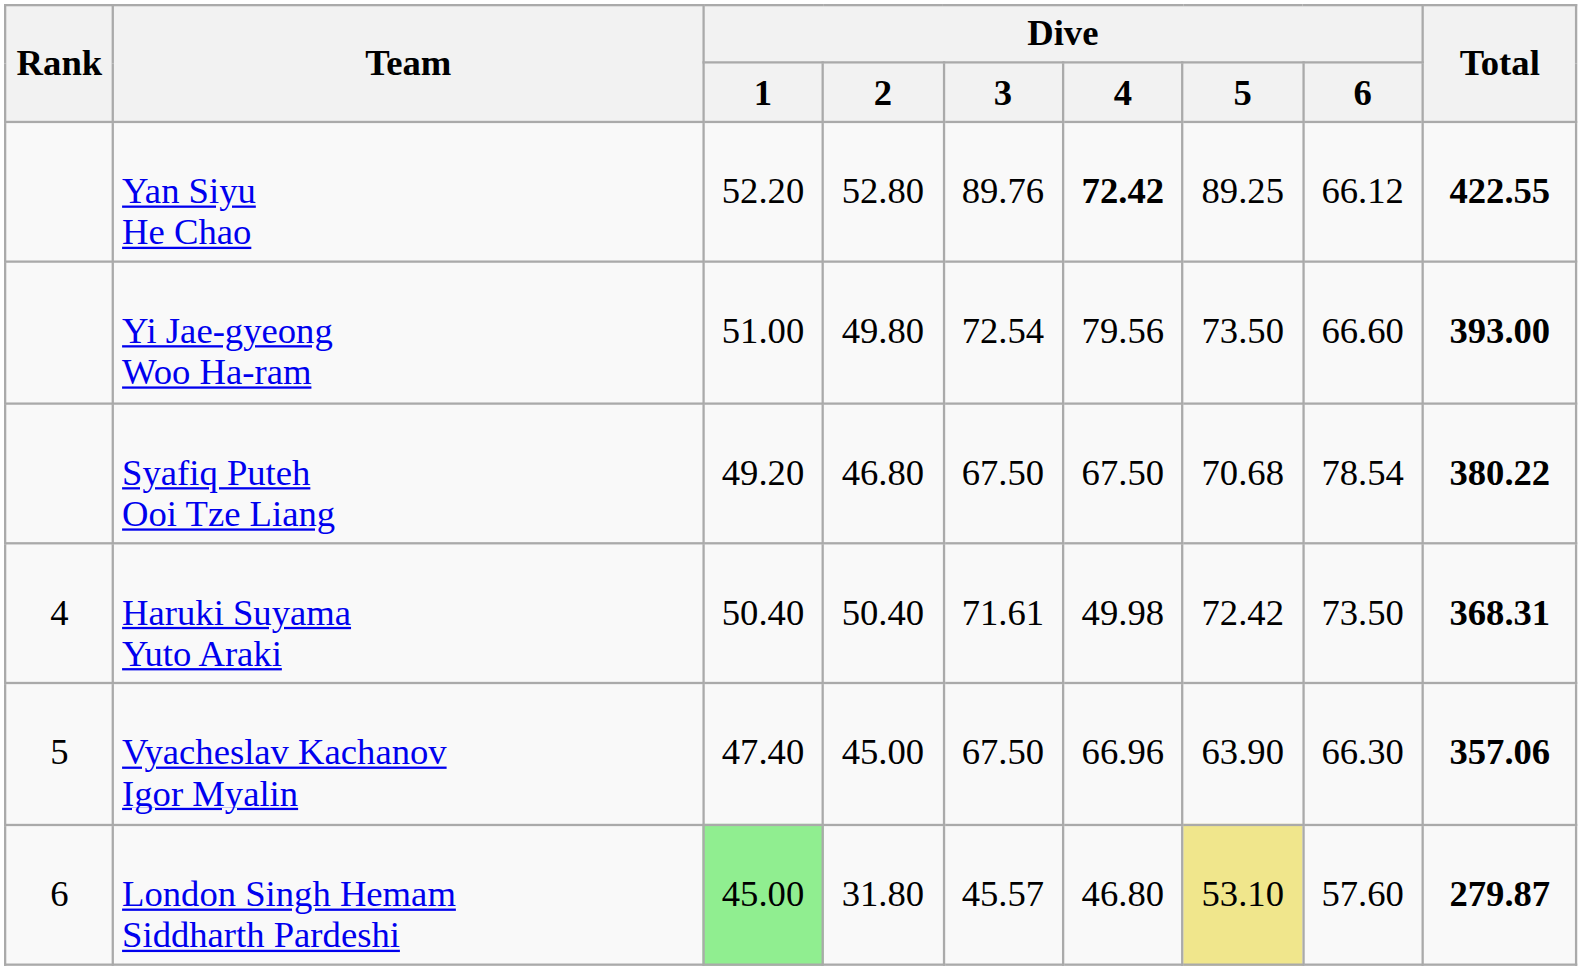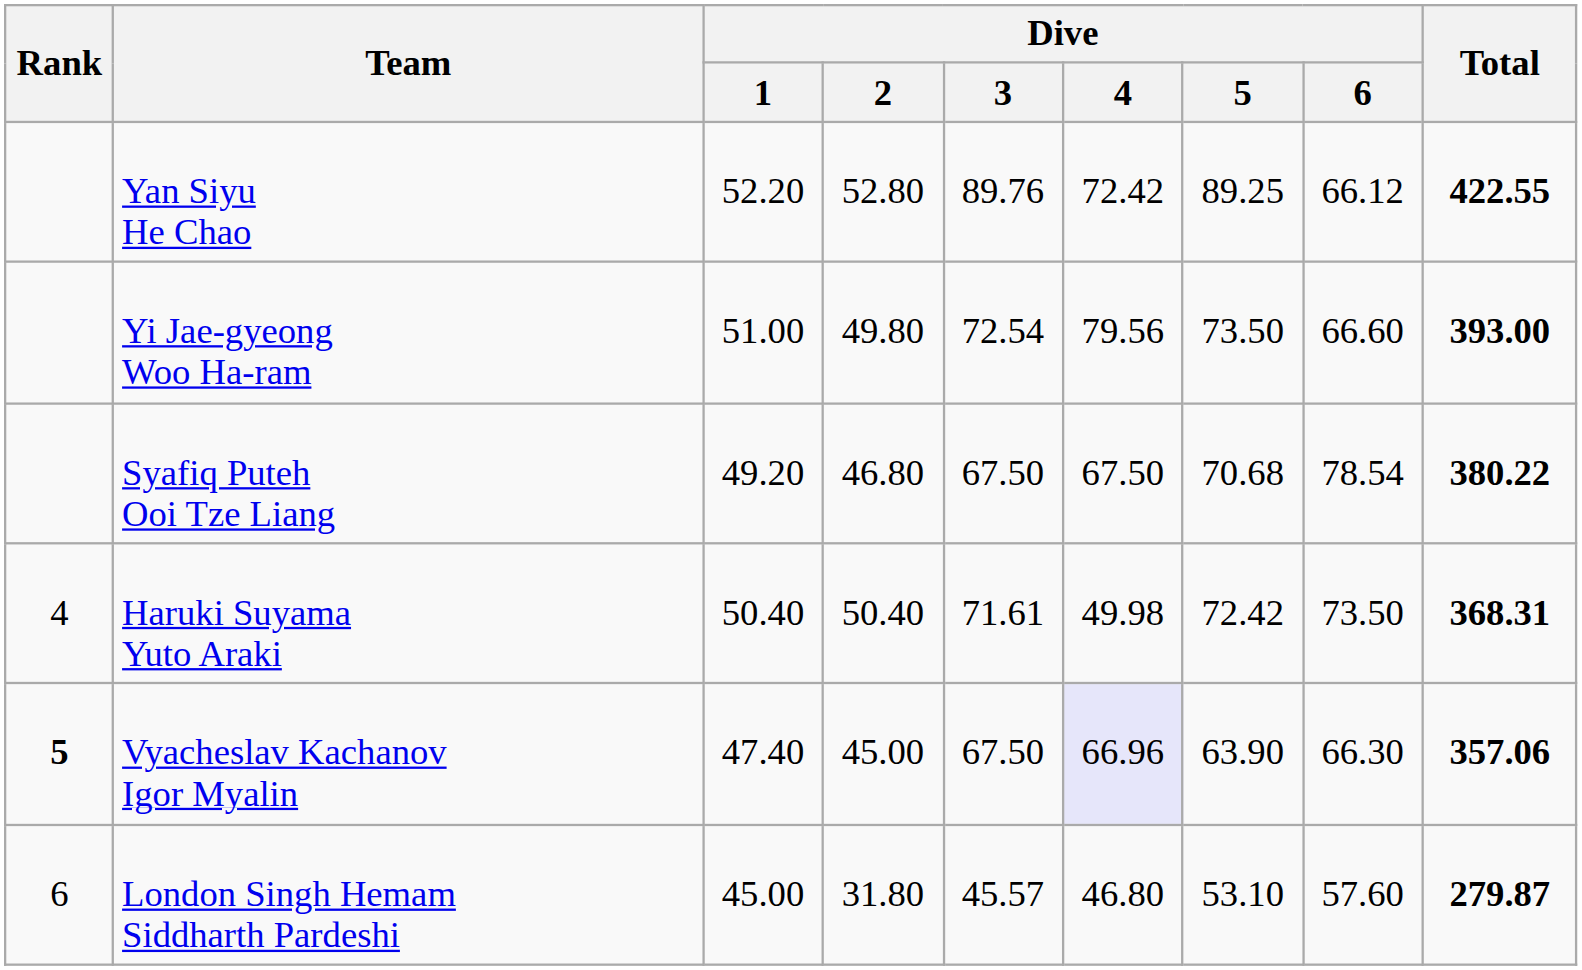(1123, 190) bold -> (1123, 190) normal
(59, 753) normal -> (59, 753) bold
(1123, 753) no background -> (1123, 753) lavender background
(763, 893) lightgreen background -> (763, 893) no background
(1243, 893) khaki background -> (1243, 893) no background
